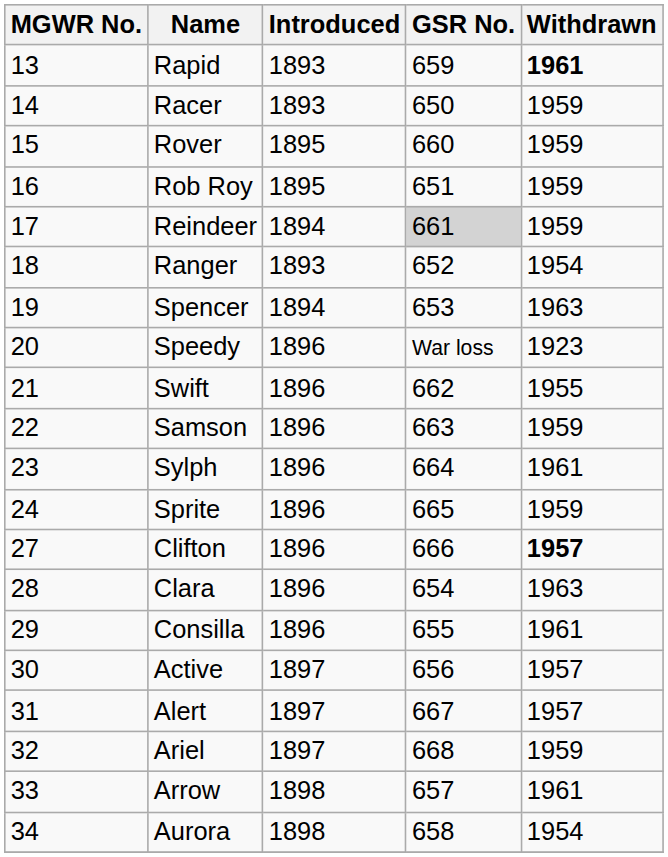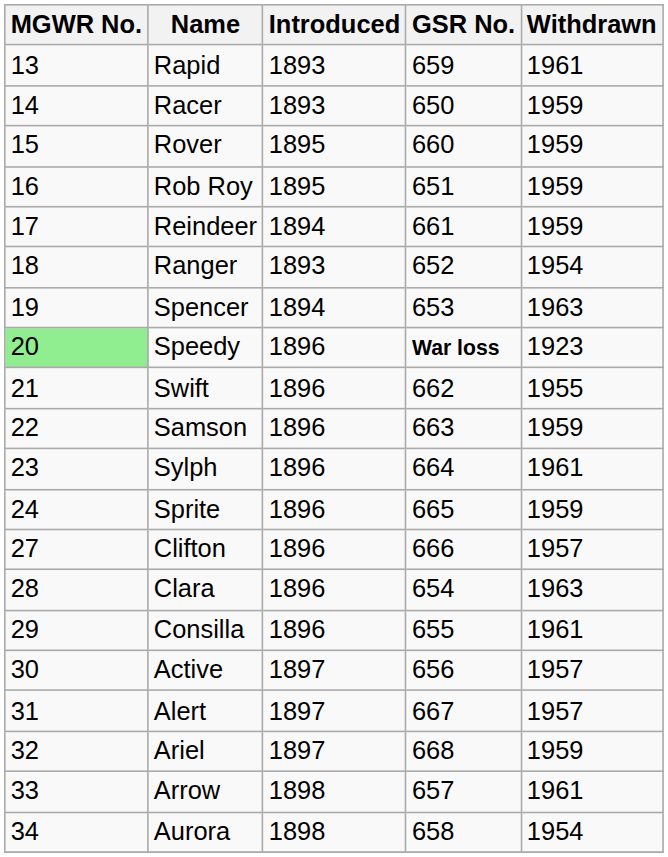(555, 65) bold -> (555, 65) normal
(433, 226) lightgrey background -> (433, 226) no background
(25, 347) no background -> (25, 347) lightgreen background
(453, 349) normal -> (456, 347) bold
(555, 549) bold -> (555, 549) normal
